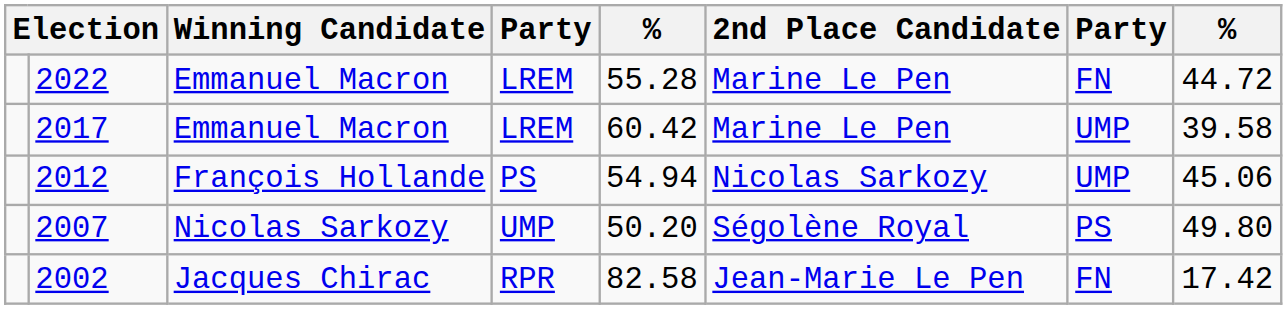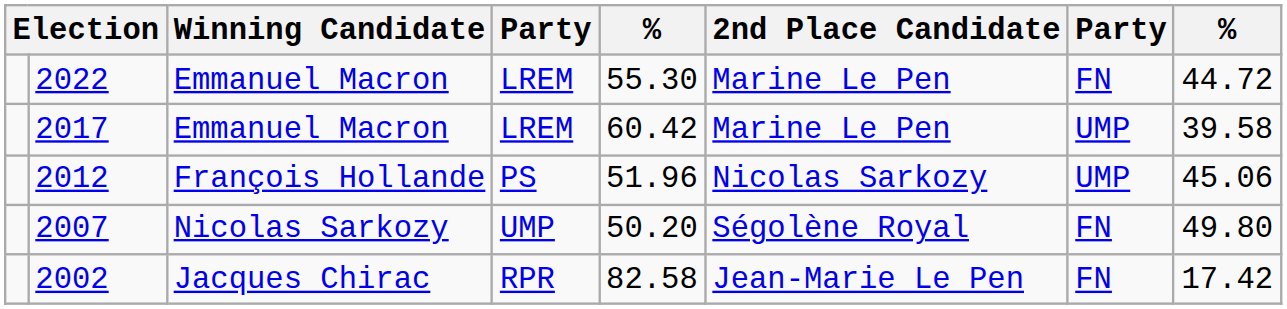(652, 80) 55.28 -> (652, 80) 55.30
(652, 179) 54.94 -> (652, 179) 51.96
(1094, 229) PS -> (1094, 229) FN
